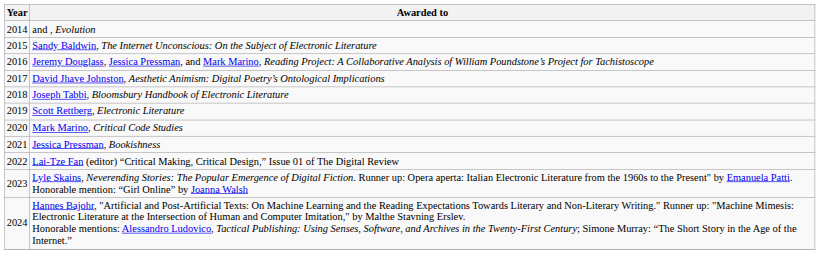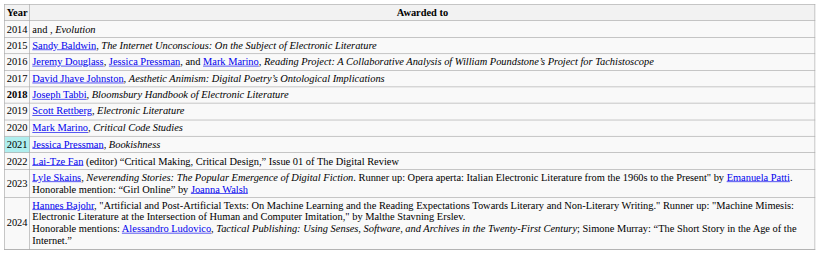(17, 95) normal -> (17, 95) bold
(17, 144) no background -> (17, 144) paleturquoise background
